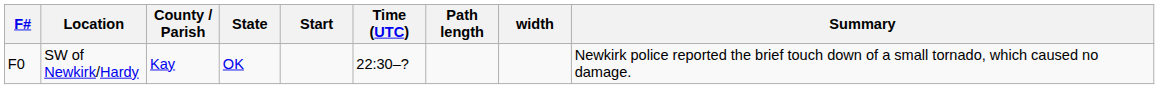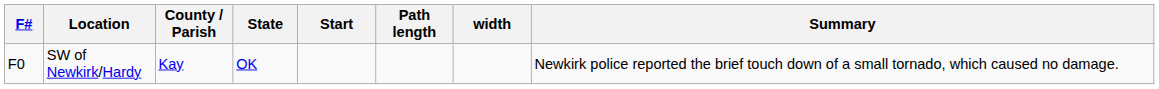- column: (389, 24)
